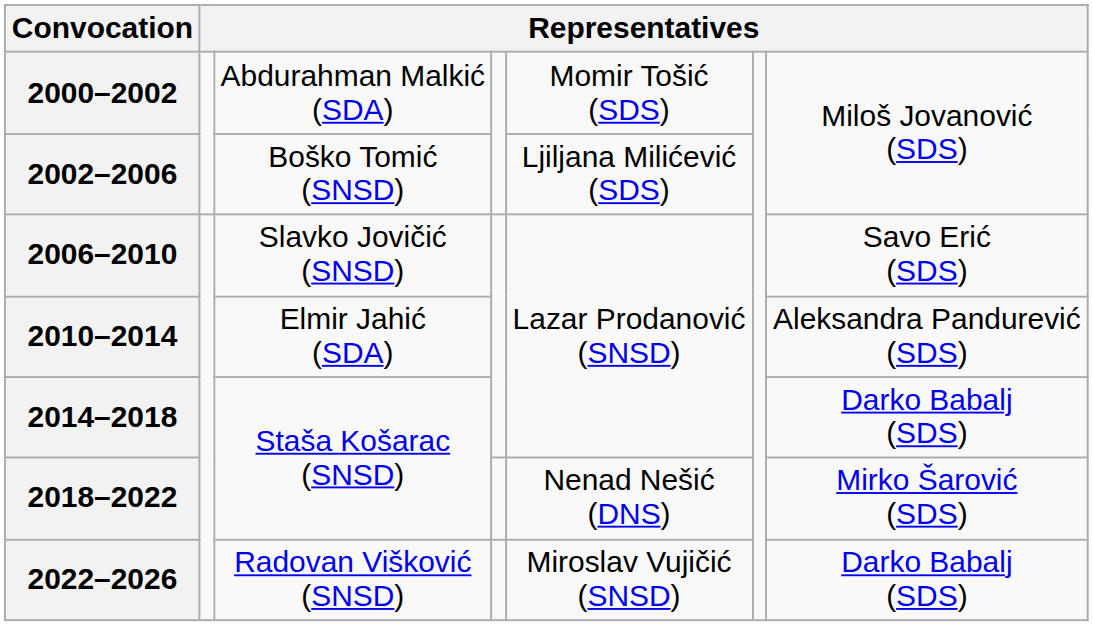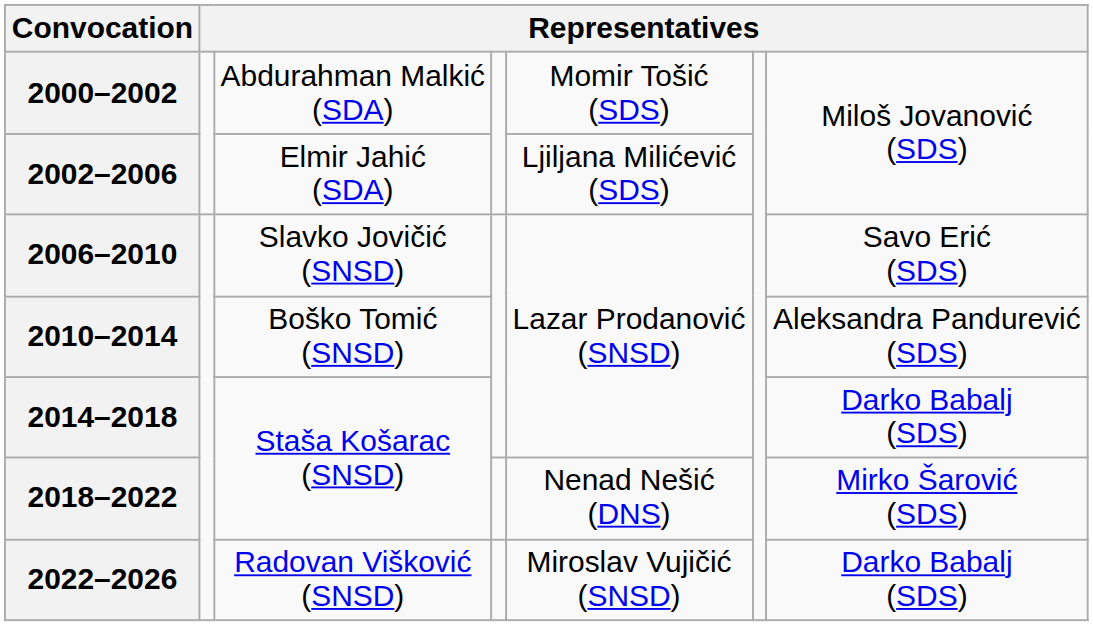(353, 173) Boško Tomić (SNSD) -> (353, 173) Elmir Jahić (SDA)
(353, 335) Elmir Jahić (SDA) -> (353, 335) Boško Tomić (SNSD)
